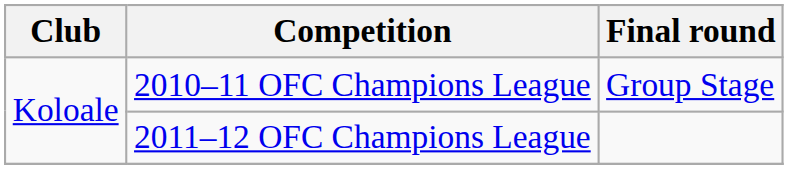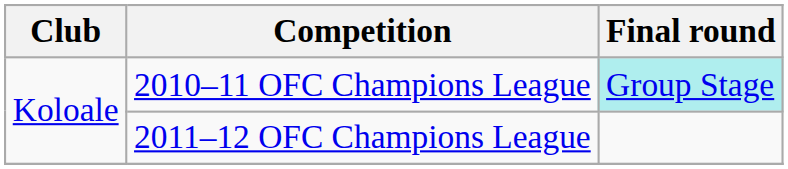(690, 84) no background -> (690, 84) paleturquoise background
